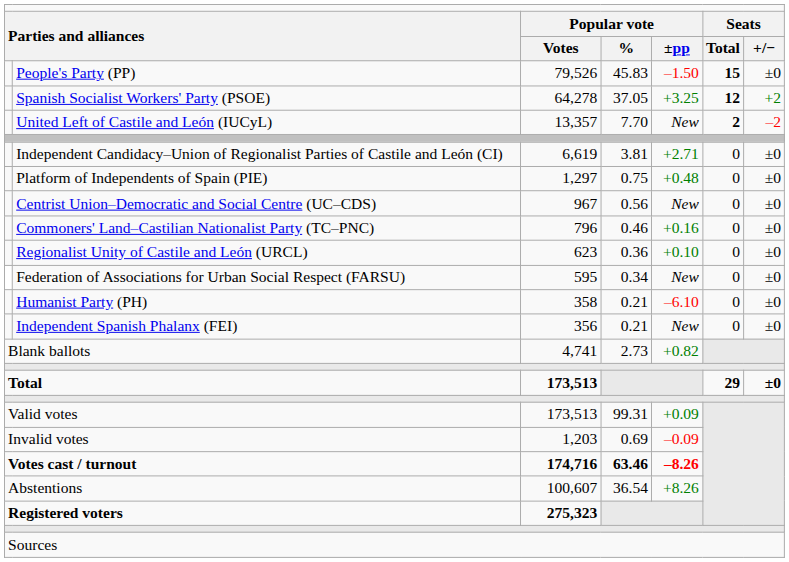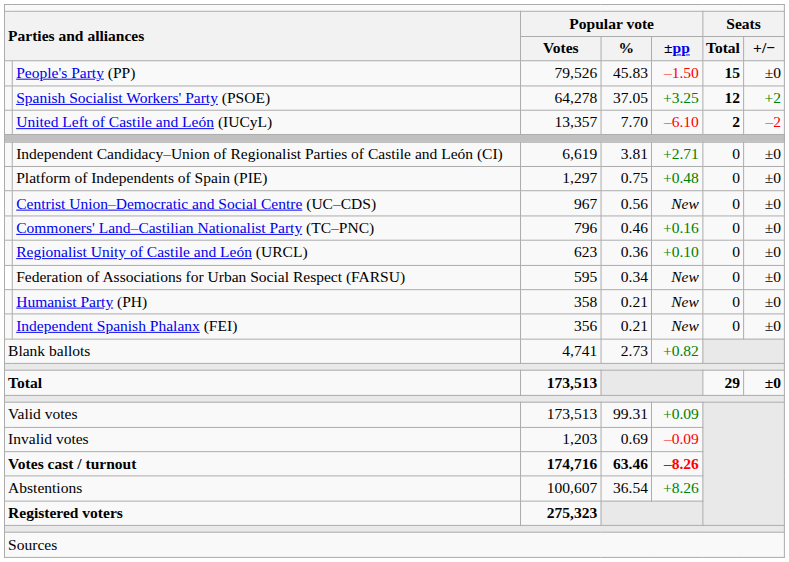(685, 122) New -> (681, 122) –6.10
(681, 301) –6.10 -> (685, 301) New
